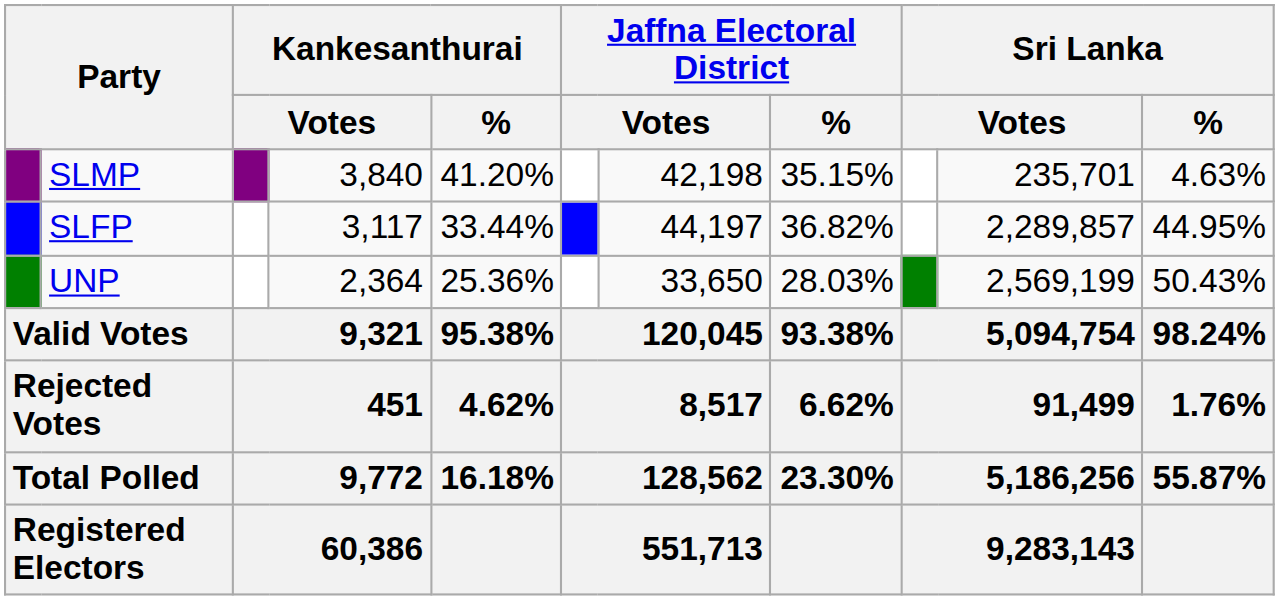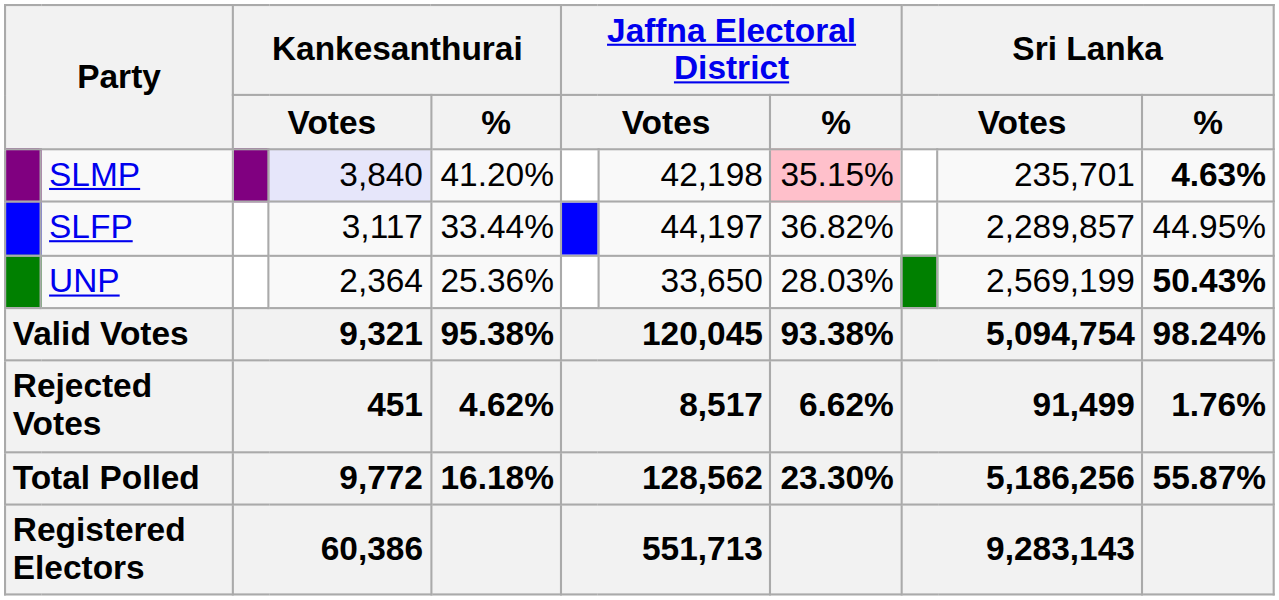(381, 174) no background -> (381, 174) lavender background
(837, 174) no background -> (837, 174) pink background
(1219, 174) normal -> (1219, 174) bold
(1209, 280) normal -> (1209, 280) bold
